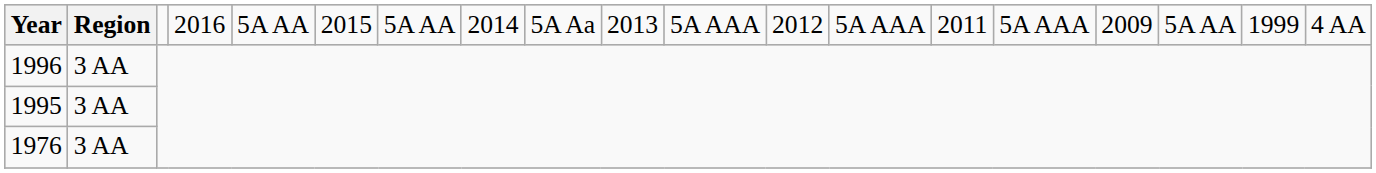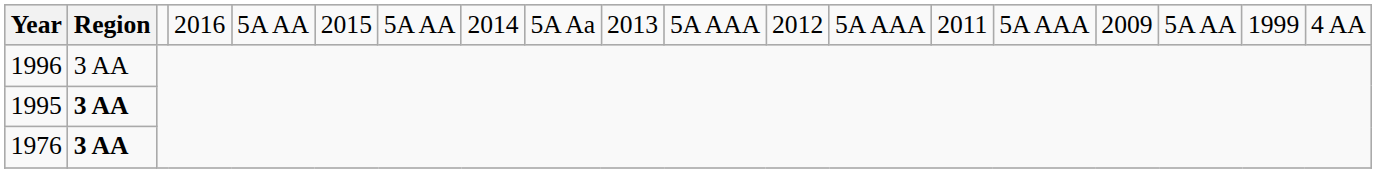(101, 106) normal -> (101, 106) bold
(101, 146) normal -> (101, 146) bold
